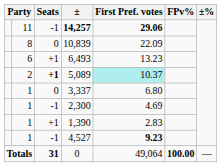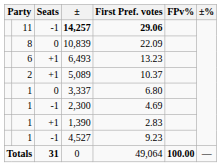(53, 75) bold -> (53, 75) normal
(151, 75) paleturquoise background -> (151, 75) no background
(154, 138) bold -> (154, 138) normal
